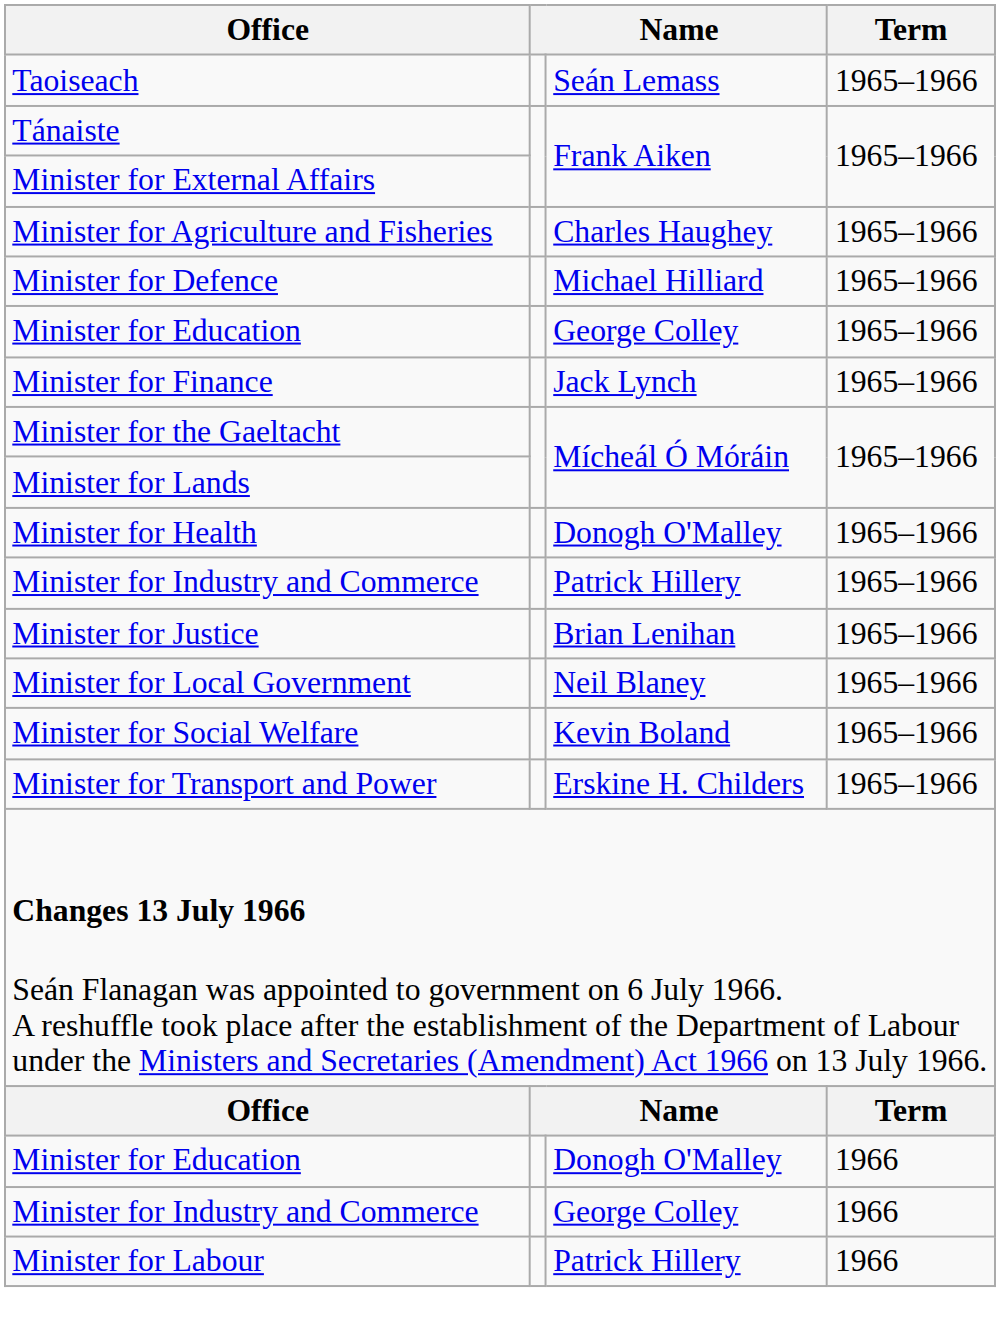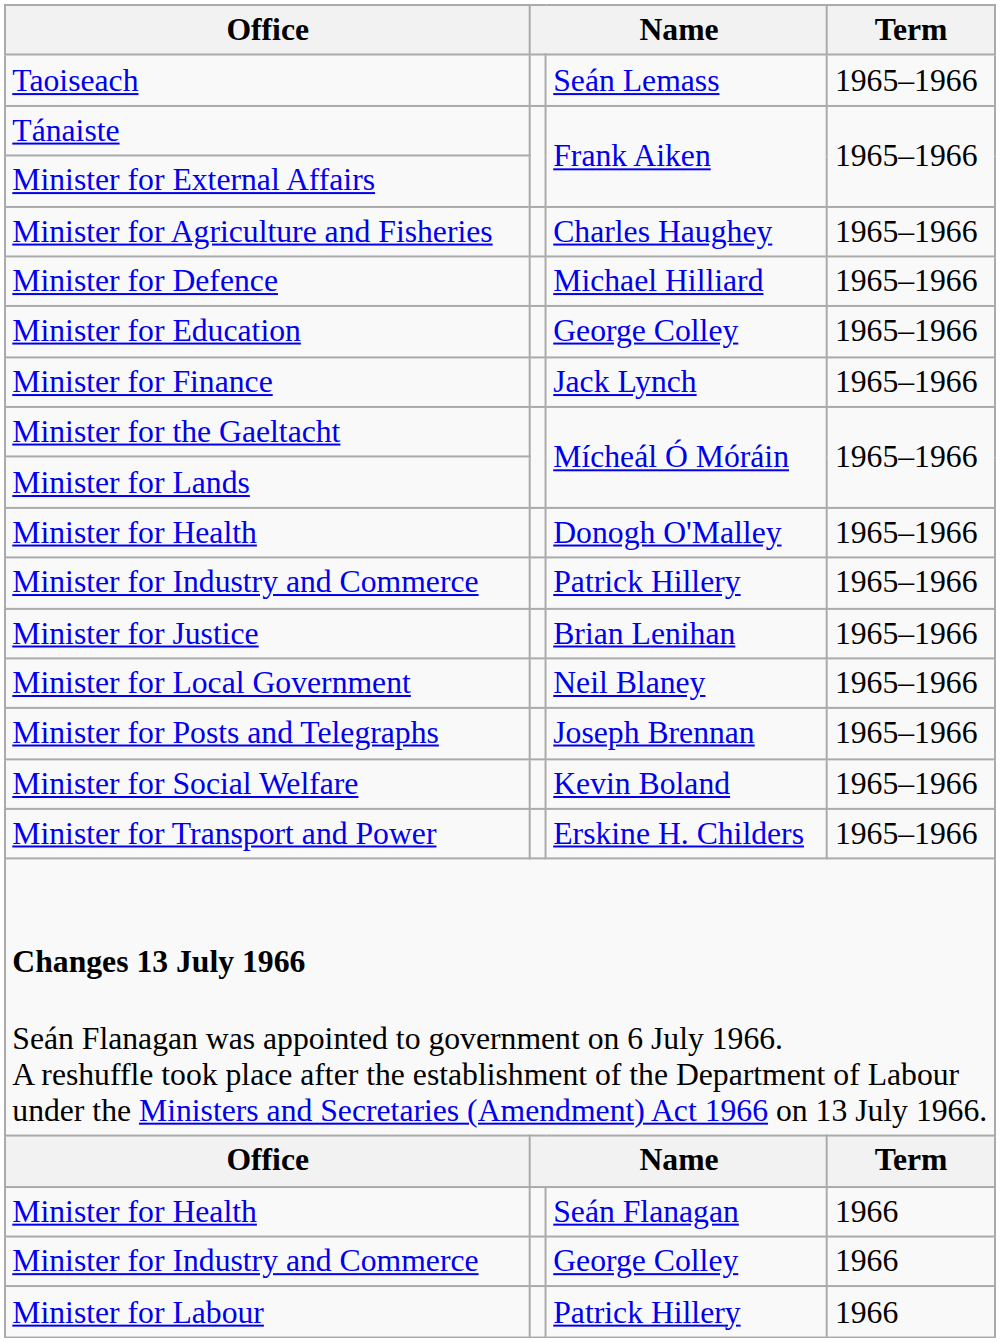+ row: (226, 733)
- row: (157, 1160)
+ row: (135, 1211)
